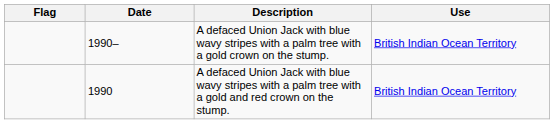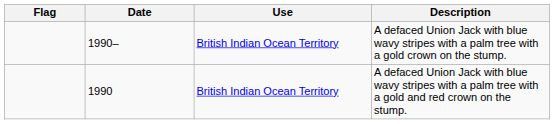columns swapped: (460, 13) <-> (283, 13)
